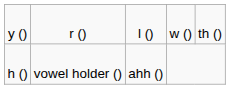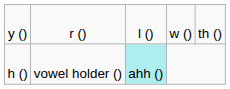(146, 73) no background -> (146, 73) paleturquoise background
